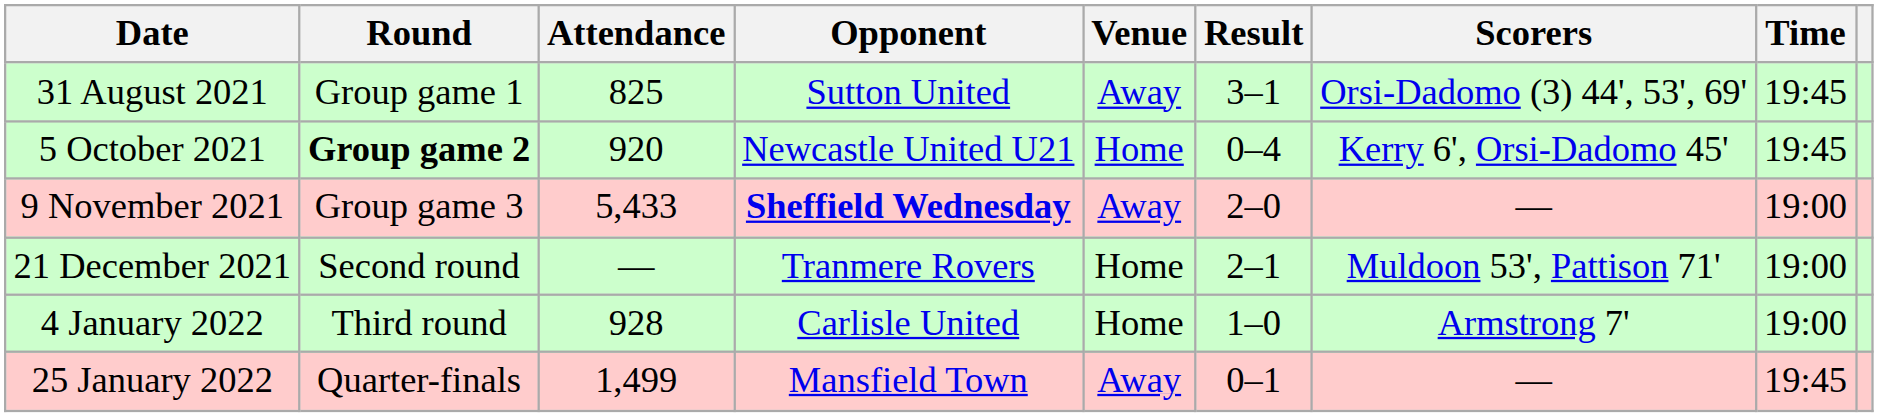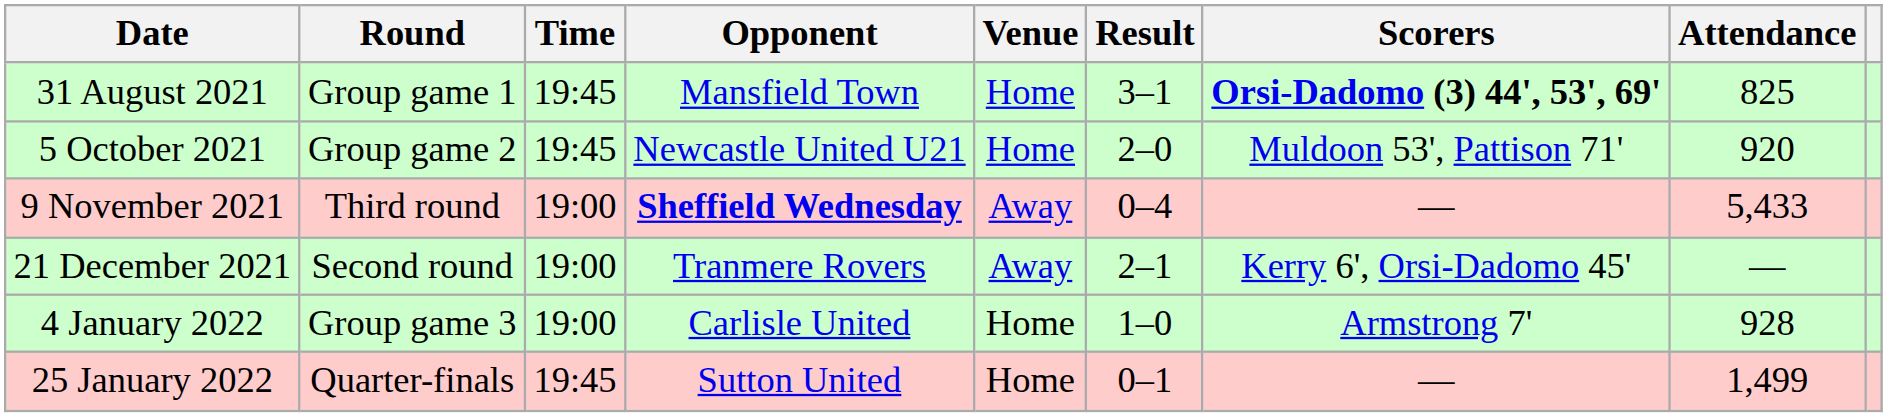columns swapped: (1806, 33) <-> (636, 33)
(908, 91) Sutton United -> (799, 91) Mansfield Town
(1139, 91) Away -> (1030, 91) Home
(1534, 91) normal -> (1436, 91) bold
(419, 149) bold -> (412, 149) normal
(1254, 149) 0–4 -> (1145, 149) 2–0
(1534, 149) Kerry 6', Orsi-Dadomo 45' -> (1436, 149) Muldoon 53', Pattison 71'
(419, 206) Group game 3 -> (412, 206) Third round
(1254, 206) 2–0 -> (1145, 206) 0–4
(1139, 264) Home -> (1030, 264) Away
(1534, 264) Muldoon 53', Pattison 71' -> (1436, 264) Kerry 6', Orsi-Dadomo 45'
(419, 322) Third round -> (412, 322) Group game 3
(908, 380) Mansfield Town -> (799, 380) Sutton United
(1139, 380) Away -> (1030, 380) Home
